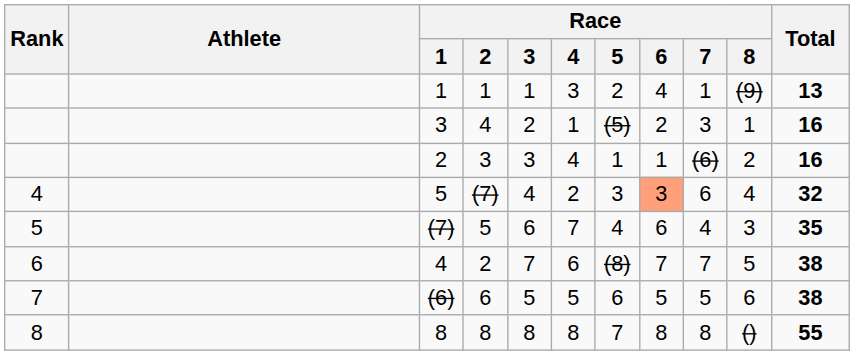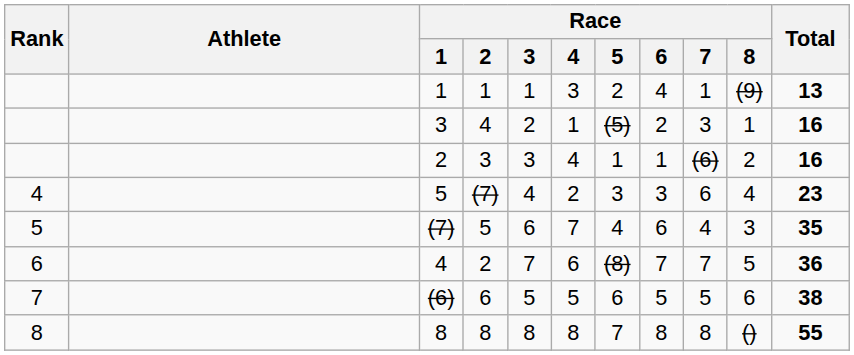(661, 194) lightsalmon background -> (661, 194) no background
(810, 194) 32 -> (810, 194) 23
(810, 263) 38 -> (810, 263) 36
